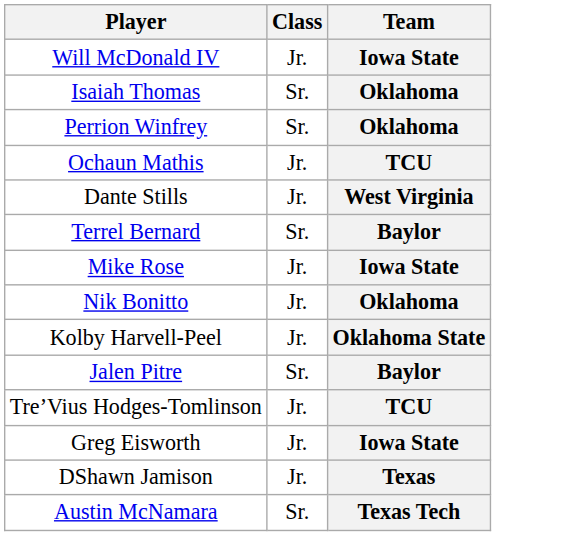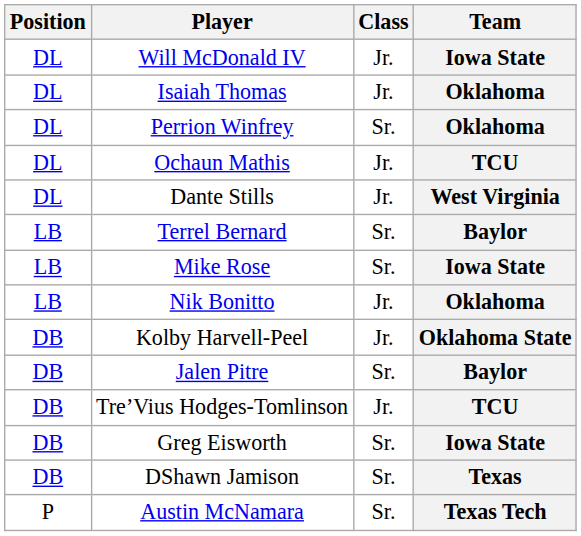+ column: (48, 22)
(297, 92) Sr. -> (383, 92) Jr.
(297, 267) Jr. -> (383, 267) Sr.
(297, 442) Jr. -> (383, 442) Sr.
(297, 477) Jr. -> (383, 477) Sr.
